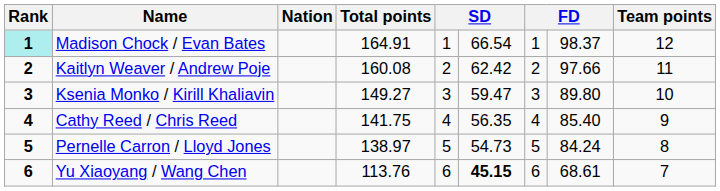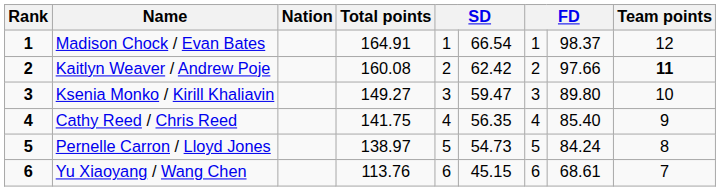(28, 43) paleturquoise background -> (28, 43) no background
(665, 69) normal -> (665, 69) bold
(491, 172) bold -> (491, 172) normal
